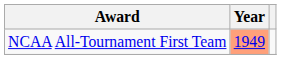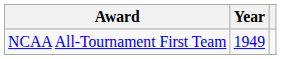(249, 41) lightsalmon background -> (249, 41) no background
